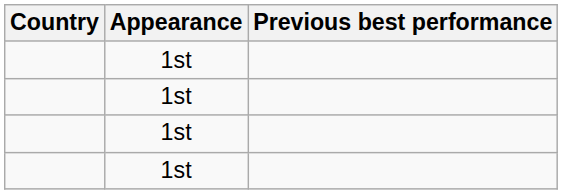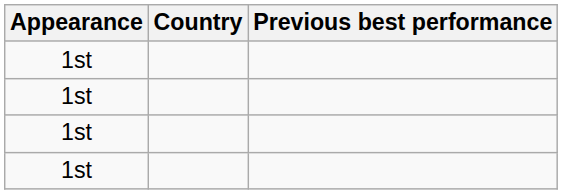columns swapped: (55, 22) <-> (176, 22)
